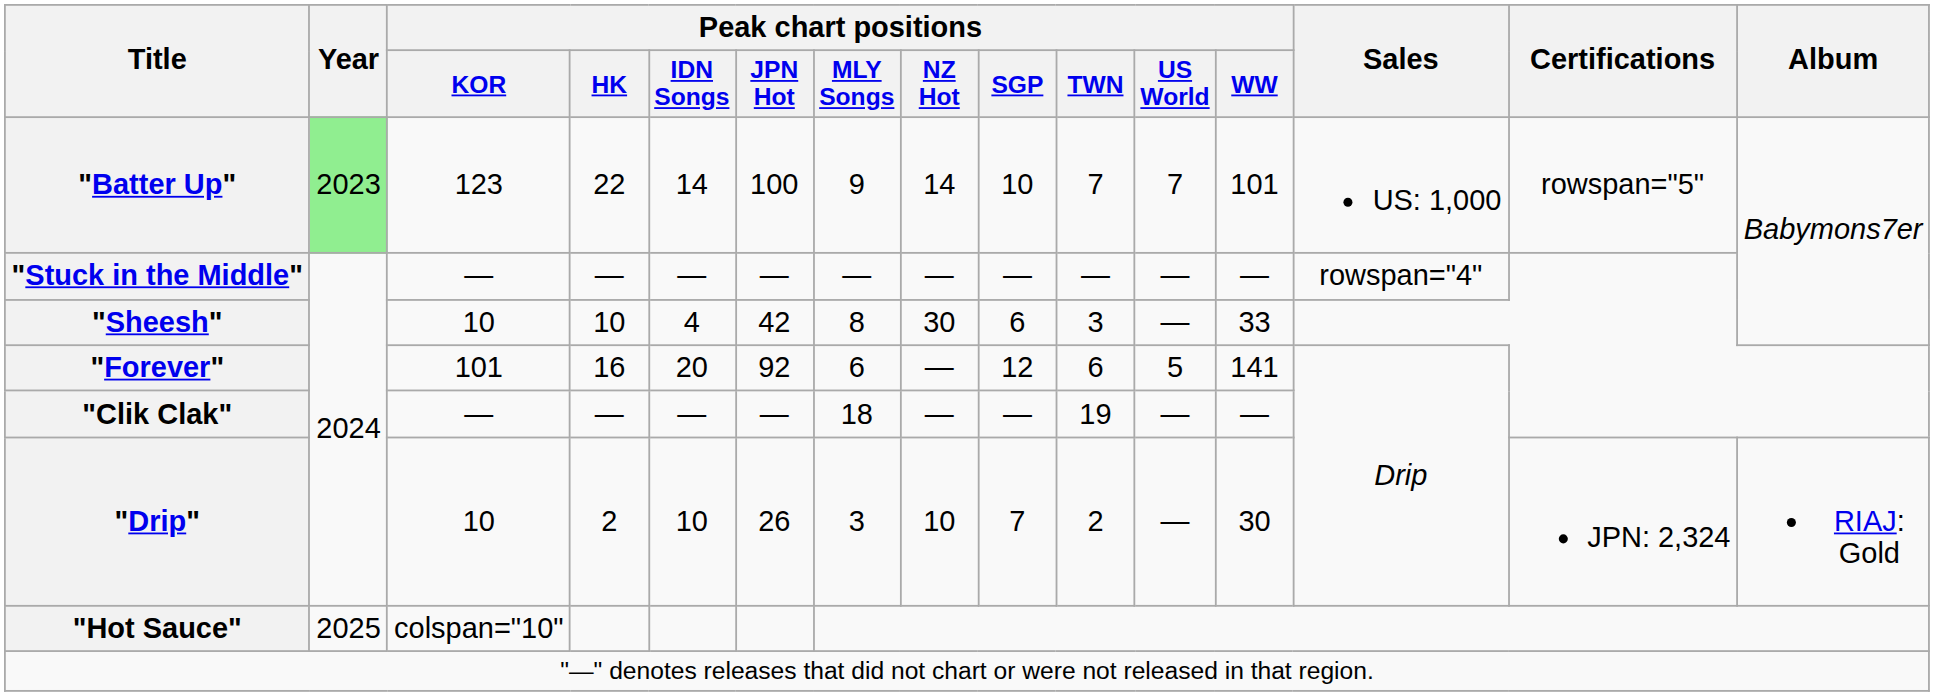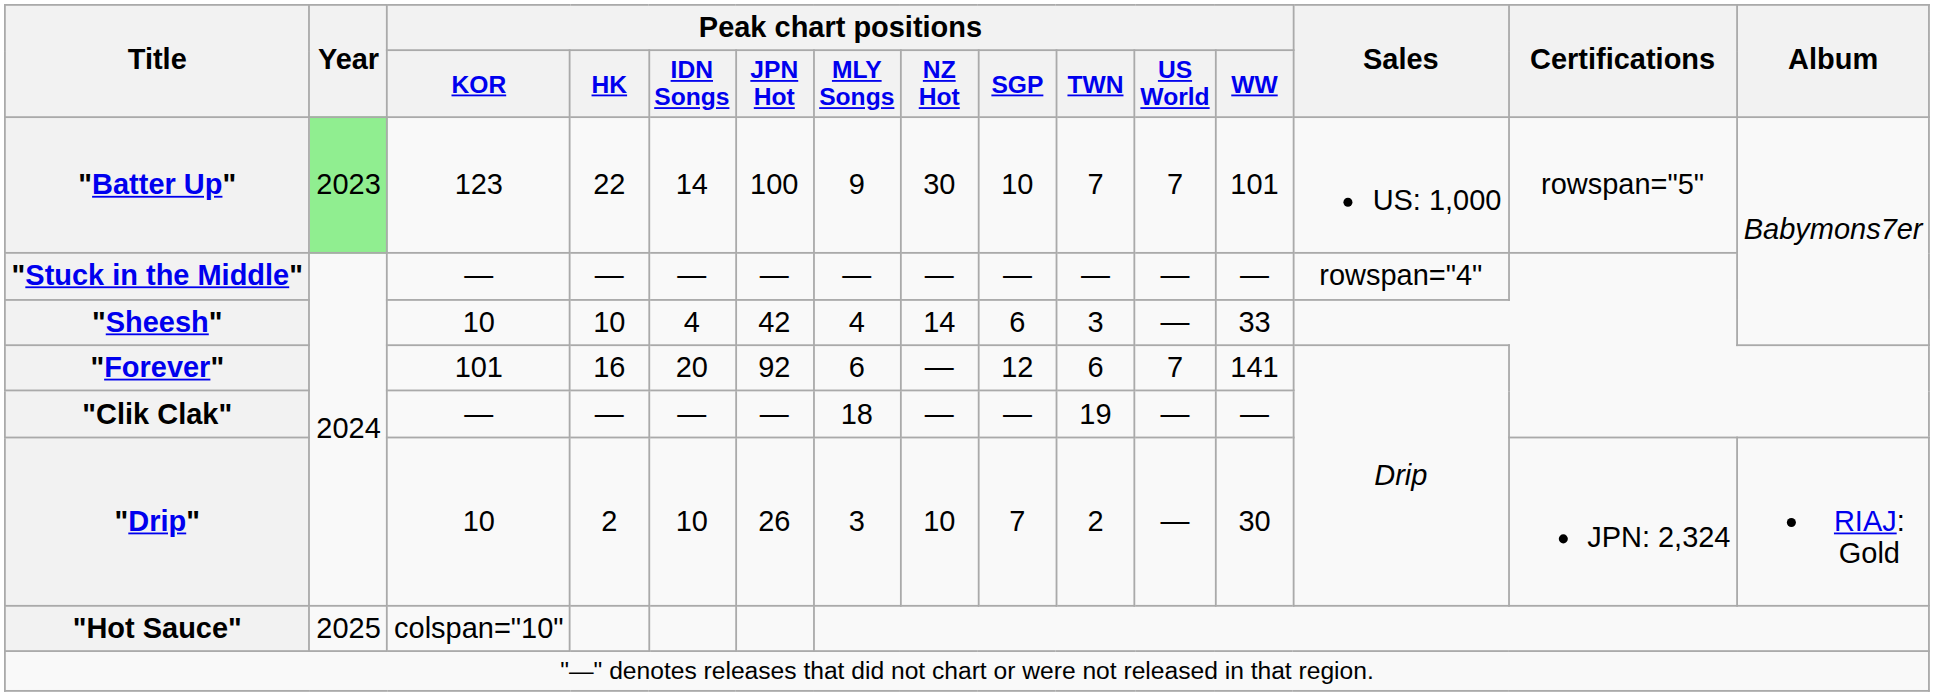(939, 184) 14 -> (939, 184) 30
(857, 321) 8 -> (857, 321) 4
(939, 321) 30 -> (939, 321) 14
(1175, 367) 5 -> (1175, 367) 7
